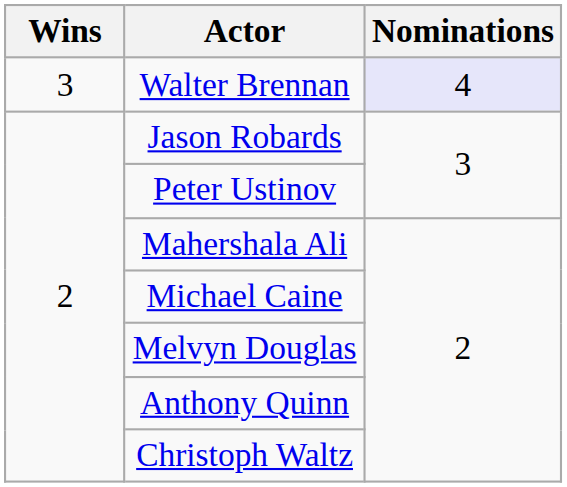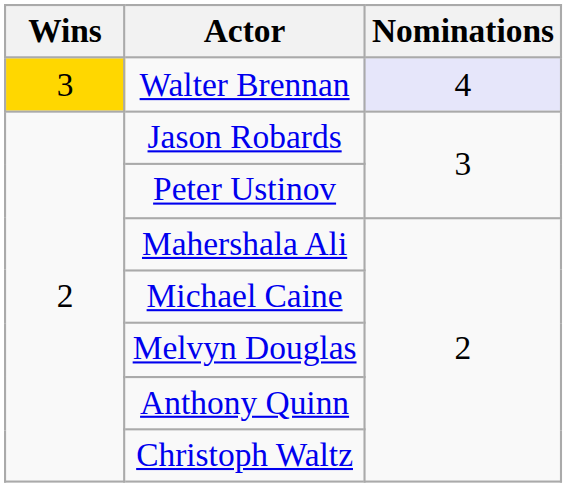(65, 84) no background -> (65, 84) gold background
